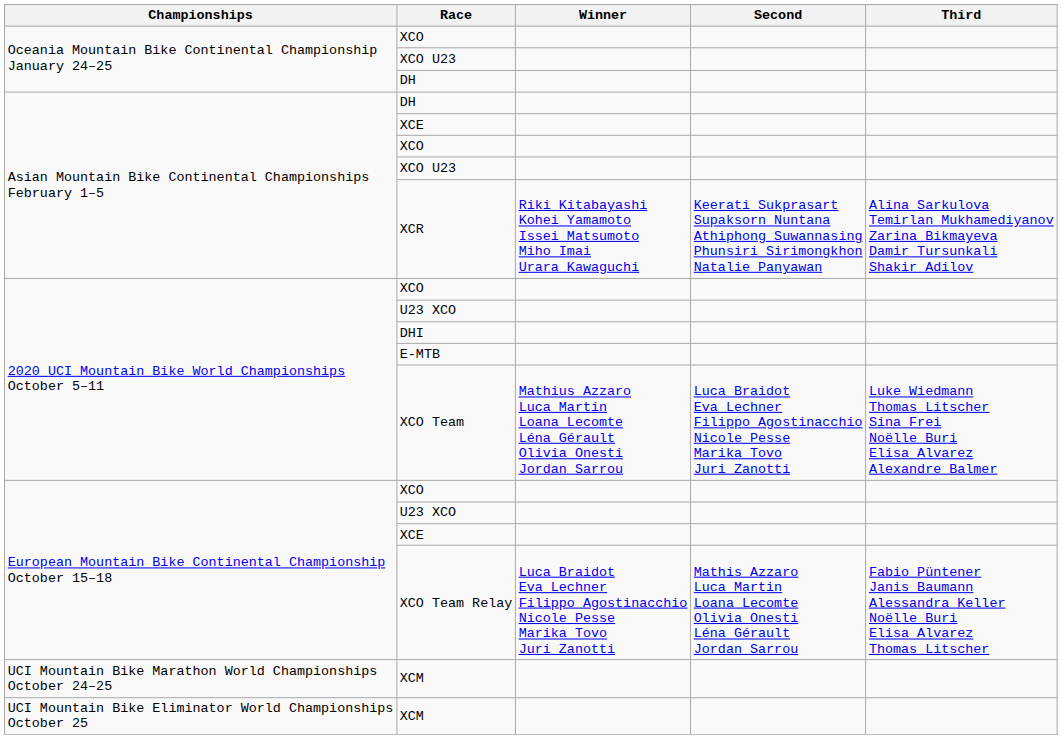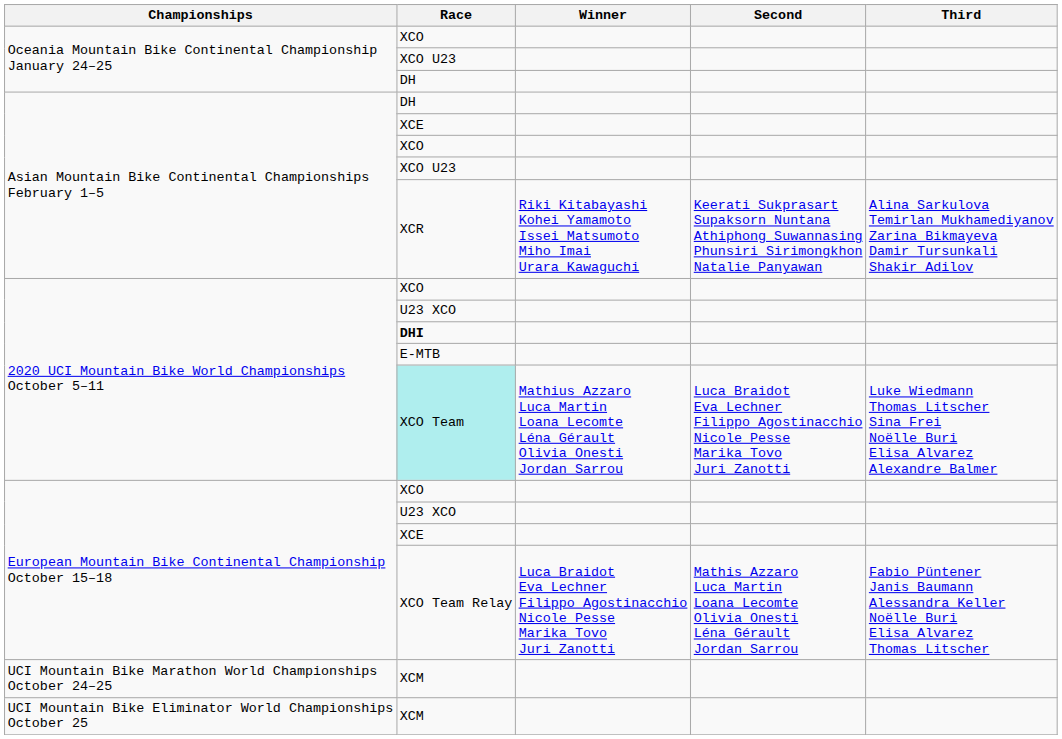(412, 333) normal -> (412, 333) bold
(432, 423) no background -> (432, 423) paleturquoise background
